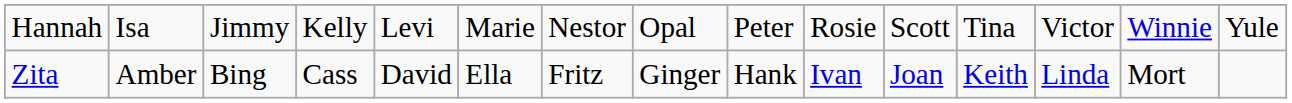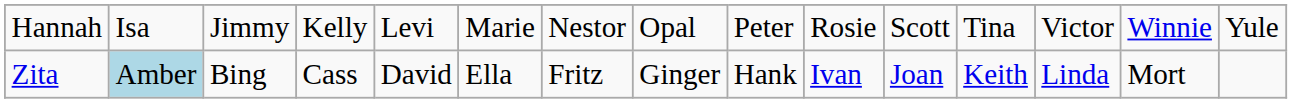(156, 73) no background -> (156, 73) lightblue background
